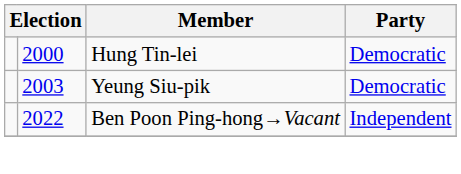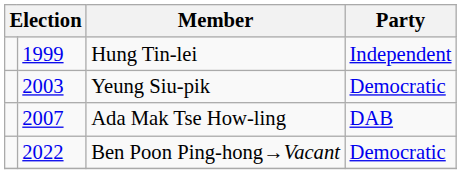(43, 53) 2000 -> (43, 53) 1999
(398, 53) Democratic -> (401, 53) Independent
+ row: (189, 119)
(401, 119) Independent -> (398, 151) Democratic
